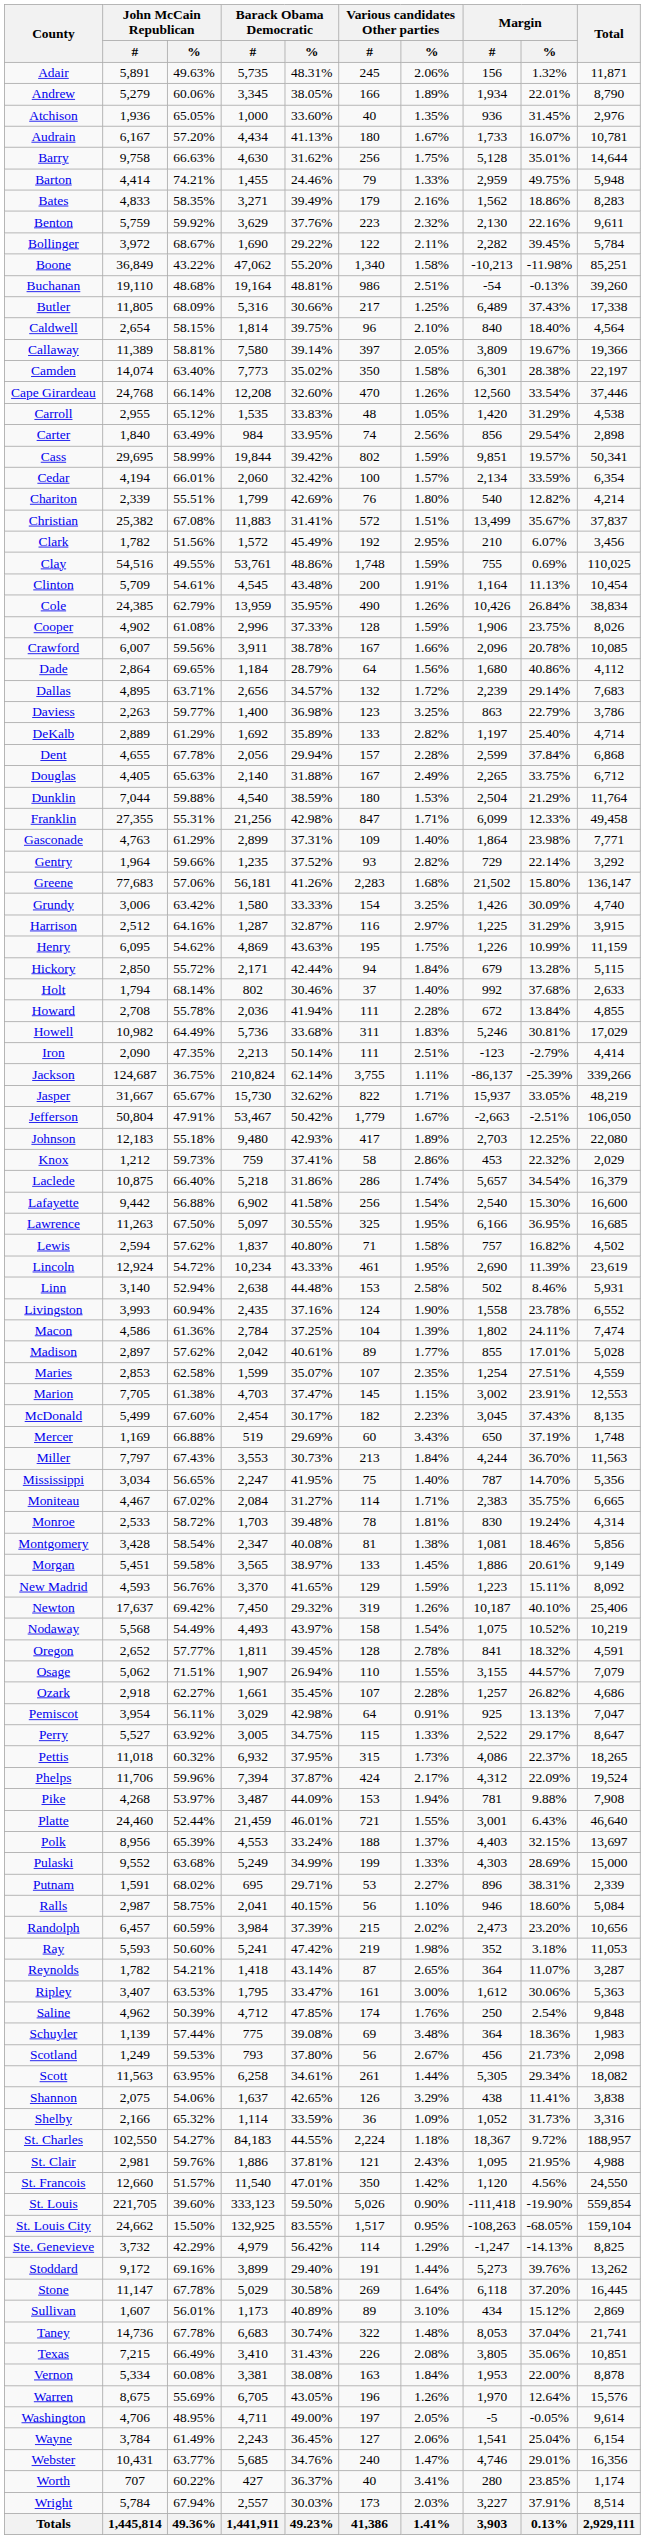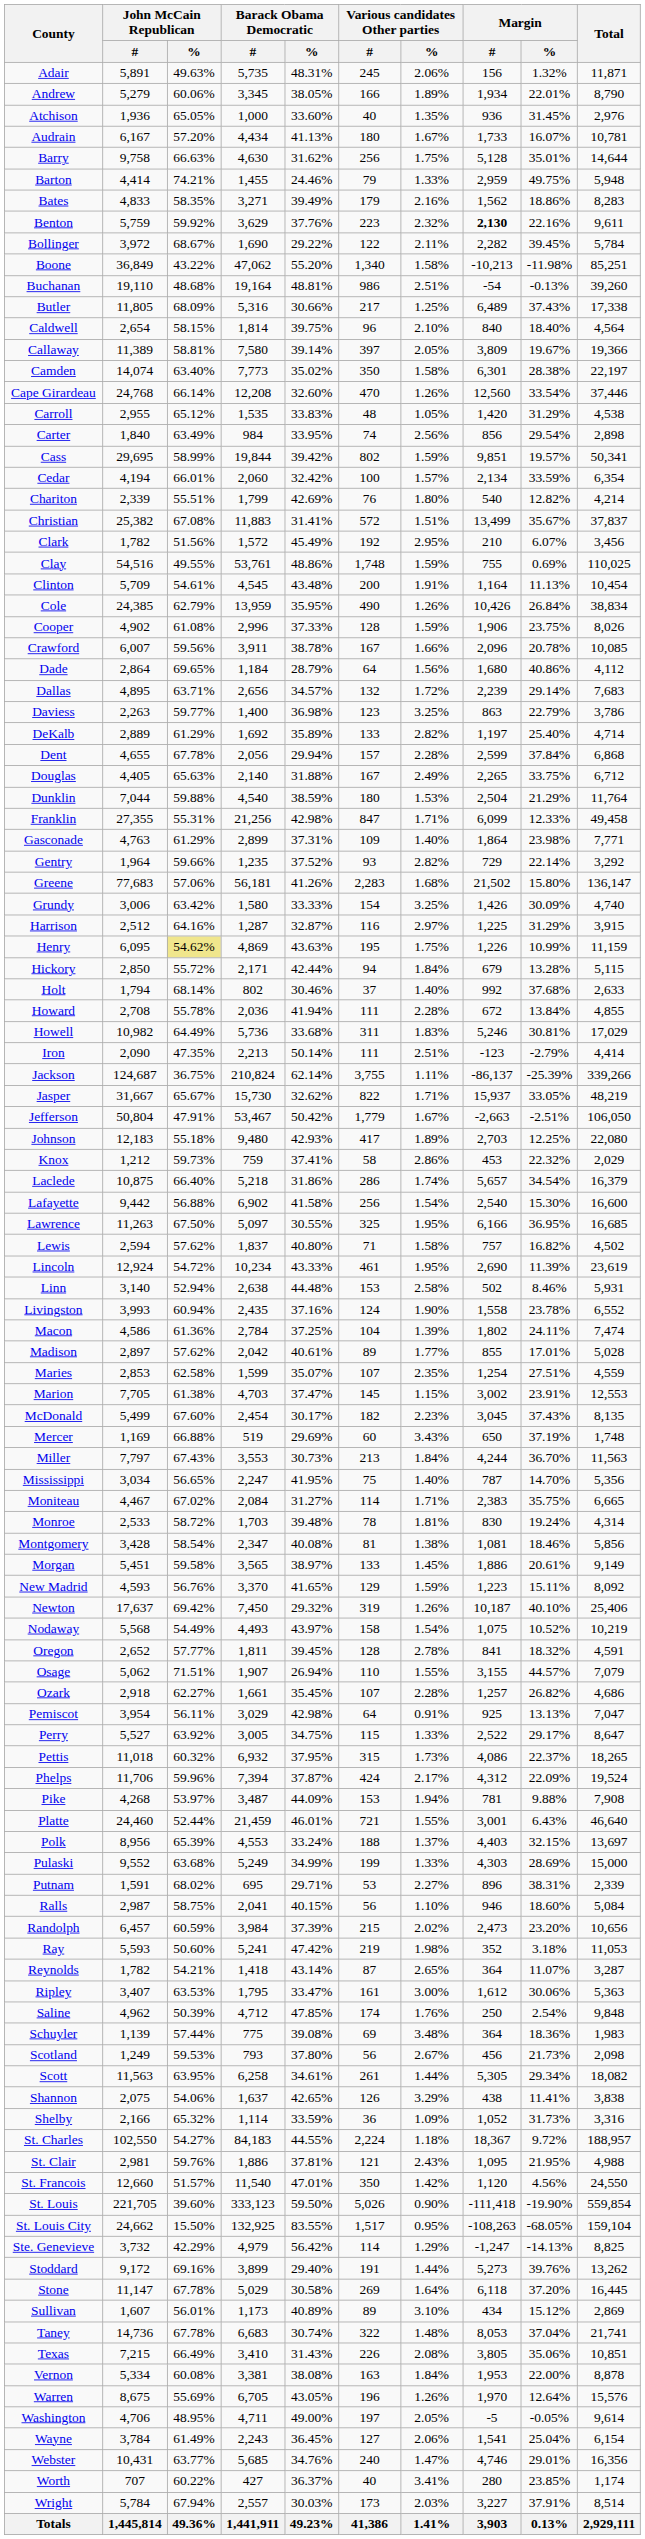(492, 222) normal -> (492, 222) bold
(194, 946) no background -> (194, 946) khaki background
